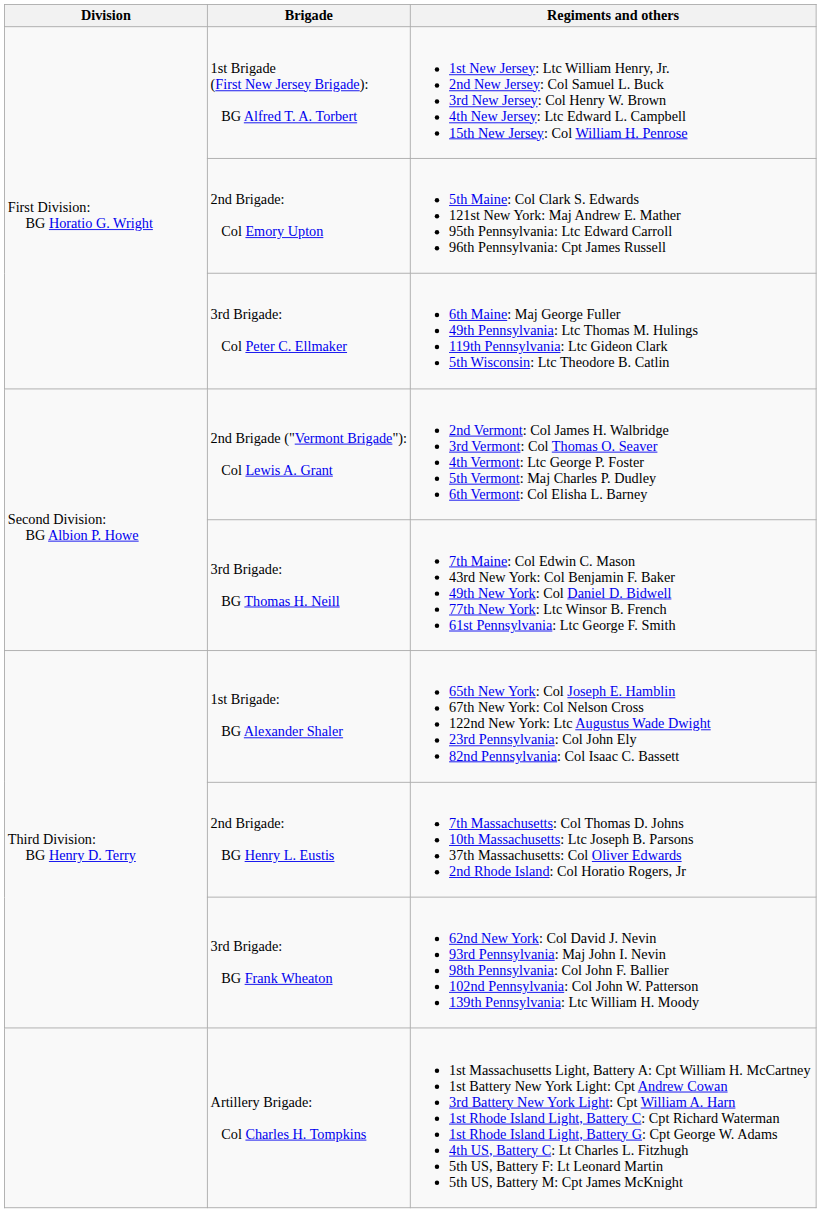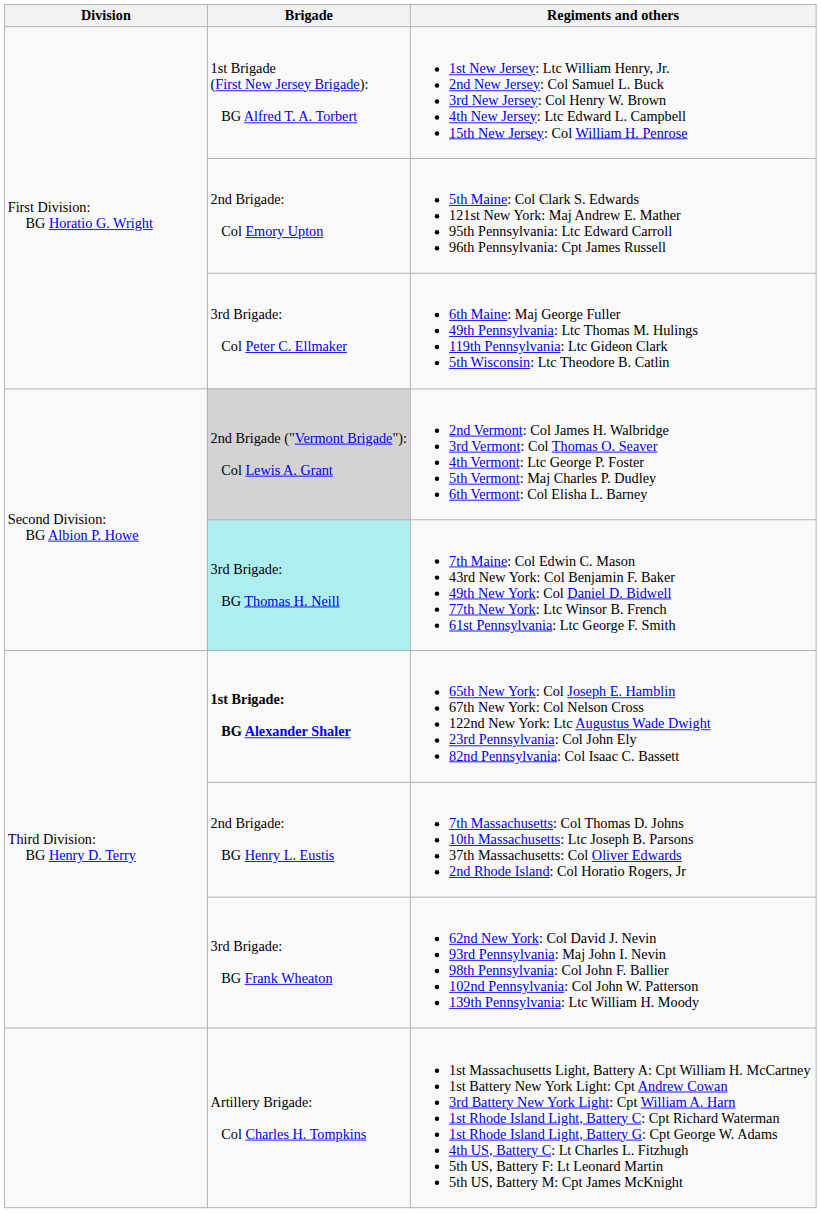(309, 454) no background -> (309, 454) lightgrey background
(275, 585) no background -> (275, 585) paleturquoise background
(277, 716) normal -> (281, 716) bold
